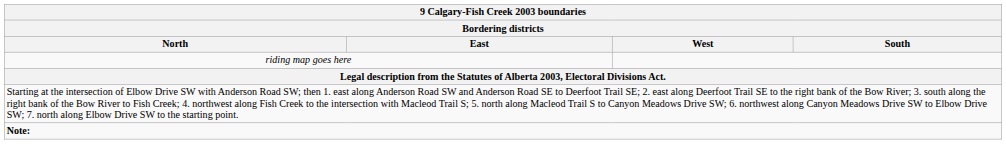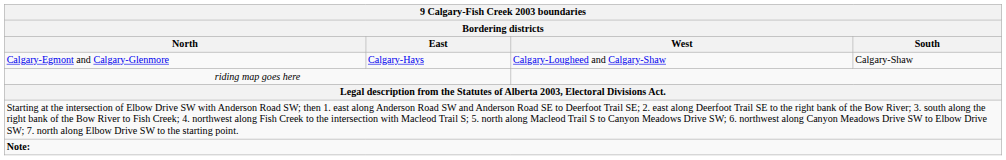+ row: (88, 60)
